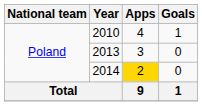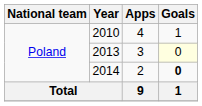(178, 52) no background -> (178, 52) lightyellow background
(140, 71) gold background -> (140, 71) no background
(178, 71) normal -> (178, 71) bold
